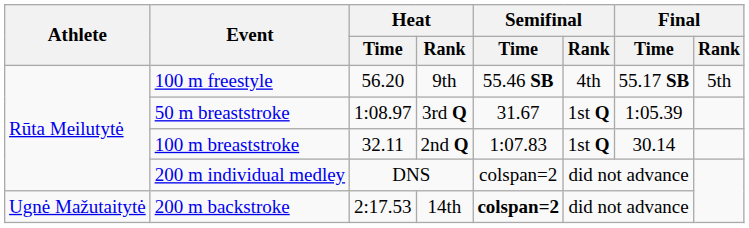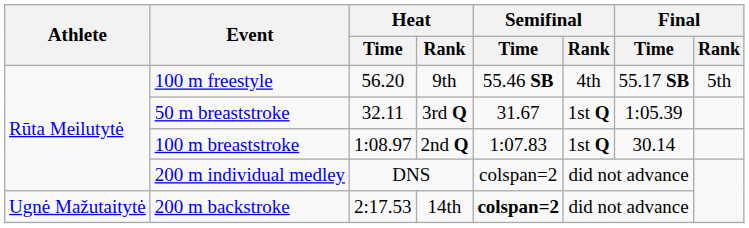(383, 112) 1:08.97 -> (383, 112) 32.11
(383, 144) 32.11 -> (383, 144) 1:08.97
